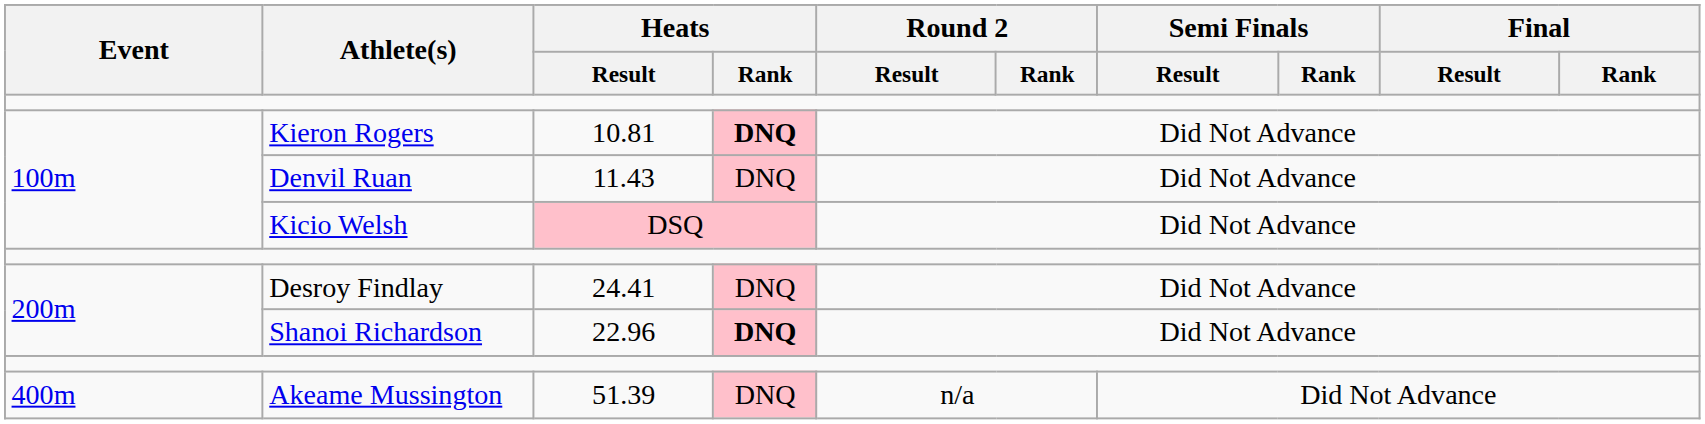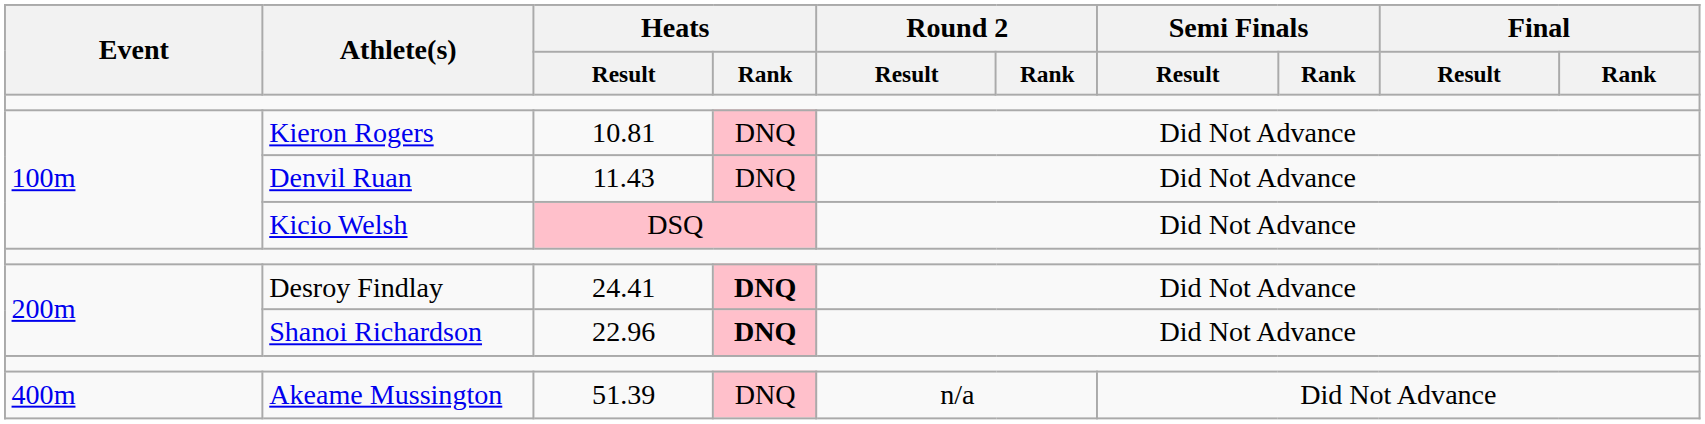(765, 132) bold -> (765, 132) normal
(765, 286) normal -> (765, 286) bold
